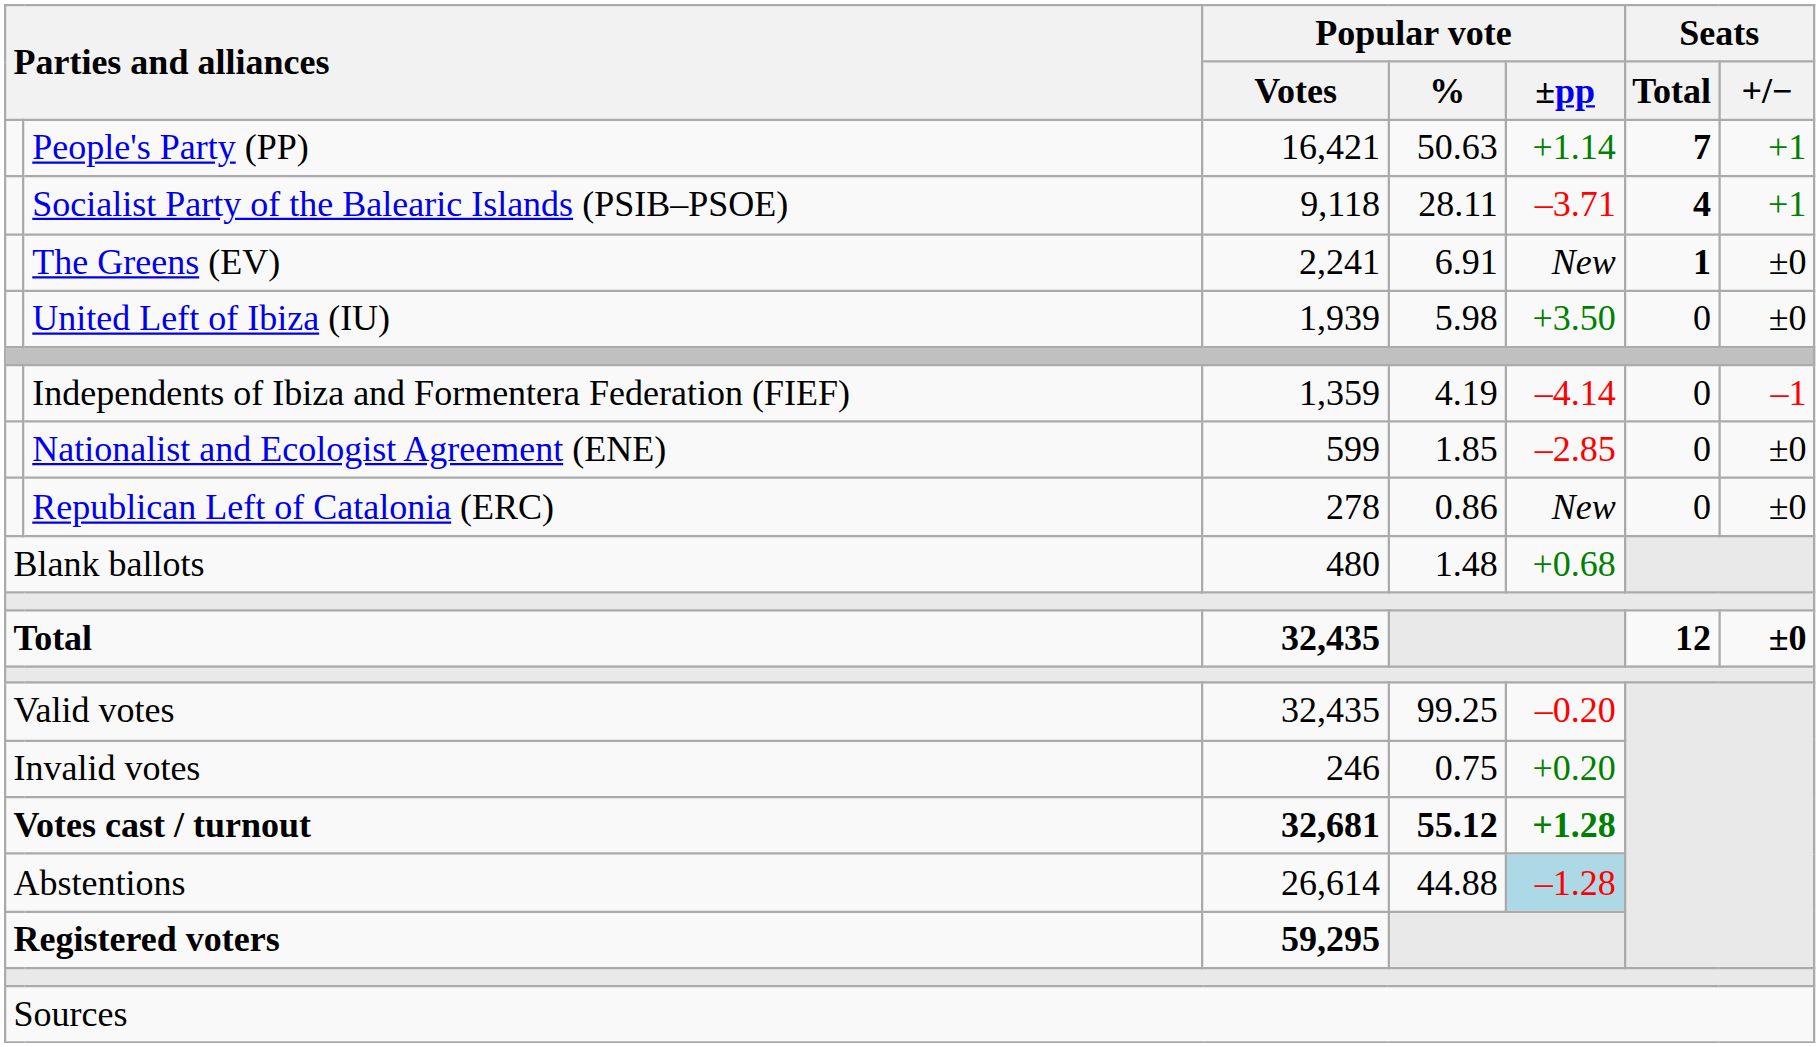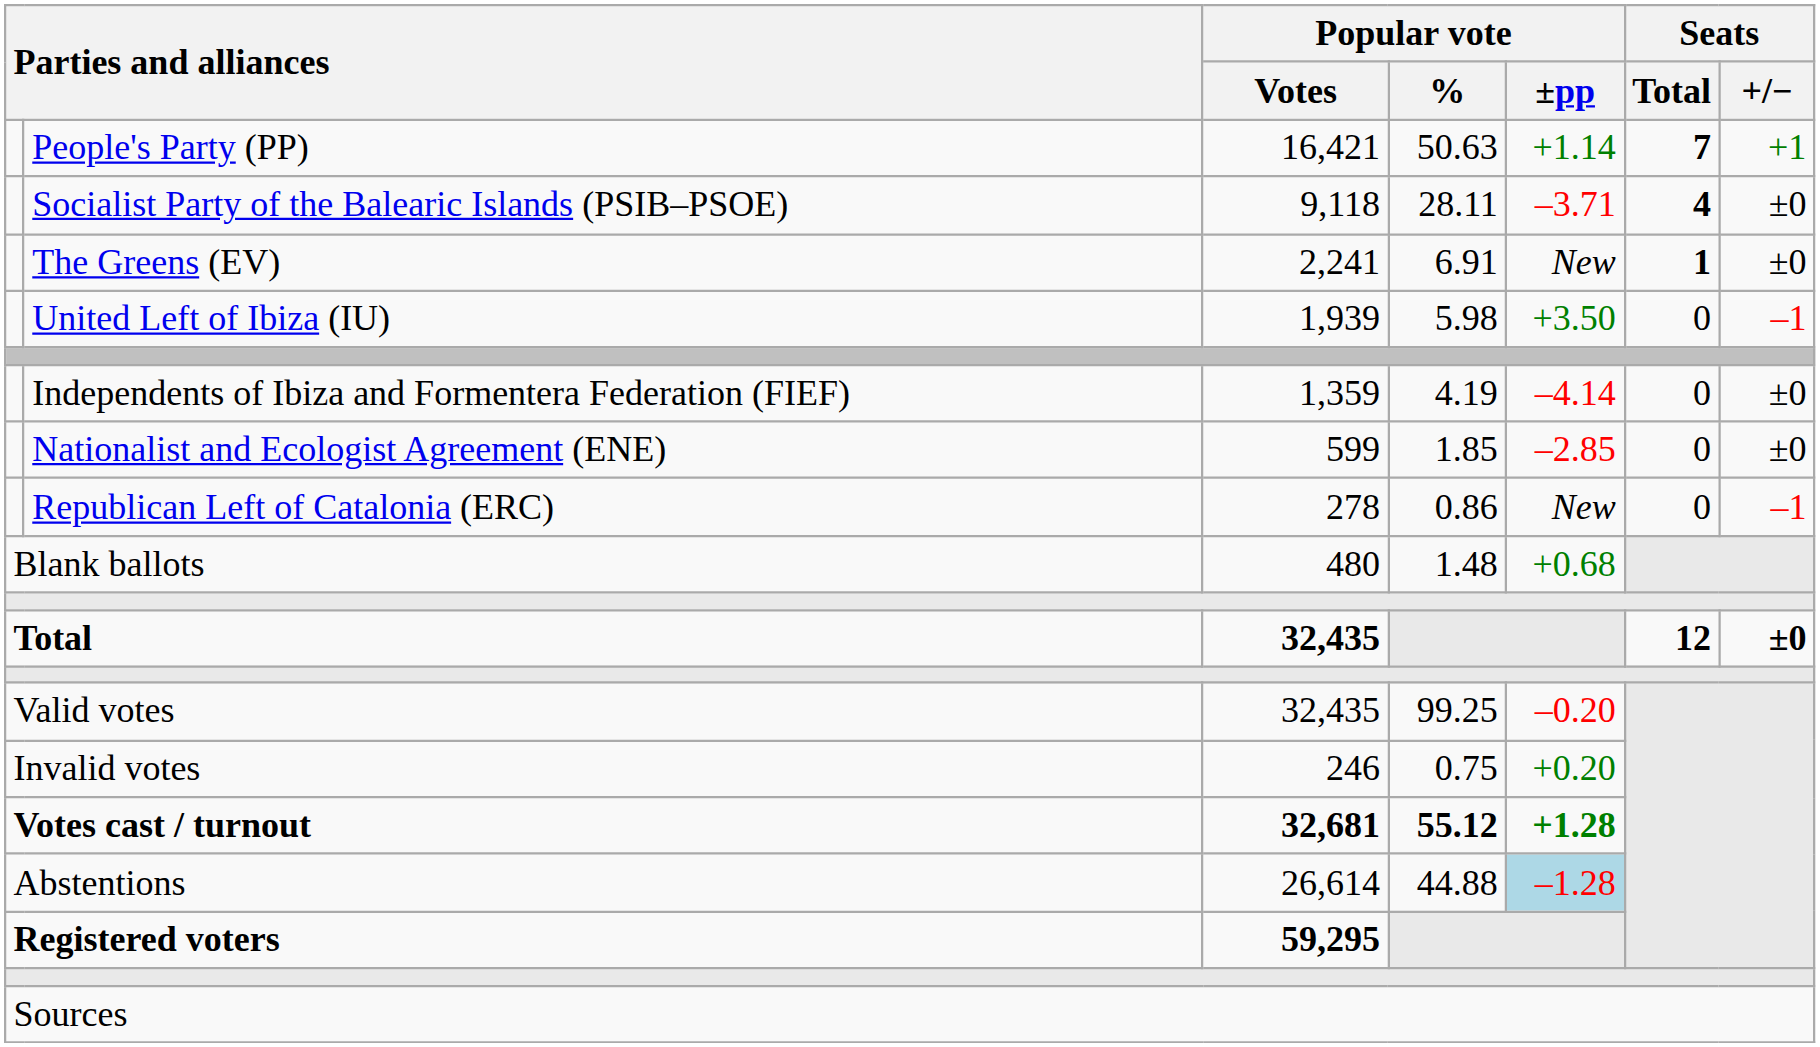(1787, 204) +1 -> (1788, 204) ±0
(1788, 318) ±0 -> (1788, 318) –1
(1788, 392) –1 -> (1788, 392) ±0
(1788, 506) ±0 -> (1788, 506) –1
